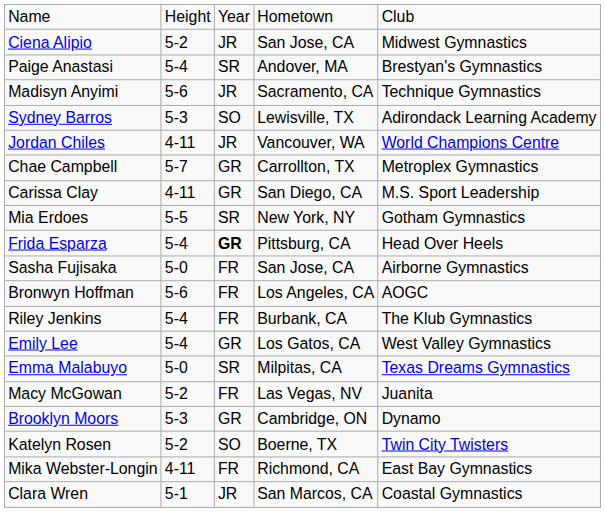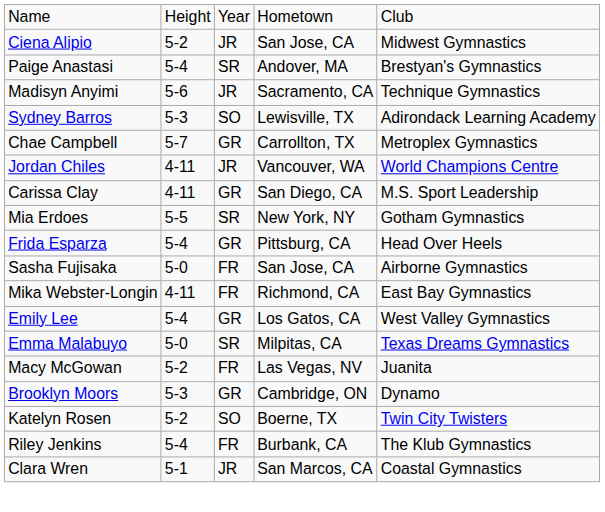rows swapped: (63, 167) <-> (57, 142)
(230, 243) bold -> (230, 243) normal
- row: (71, 293)
rows swapped: (55, 318) <-> (83, 469)
